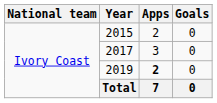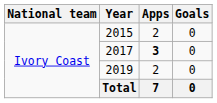(156, 51) normal -> (156, 51) bold
(156, 70) bold -> (156, 70) normal
